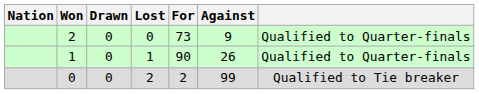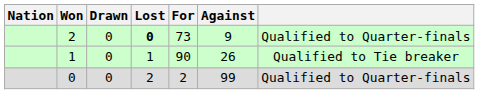(150, 36) normal -> (150, 36) bold
(366, 57) Qualified to Quarter-finals -> (366, 57) Qualified to Tie breaker
(366, 78) Qualified to Tie breaker -> (366, 78) Qualified to Quarter-finals
